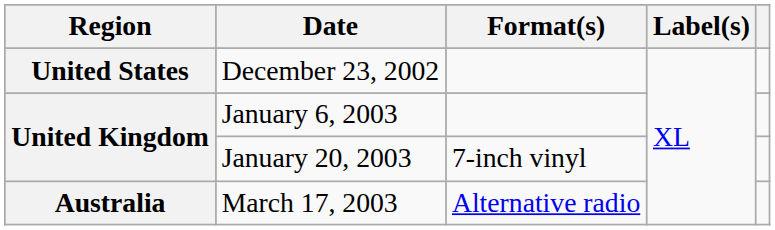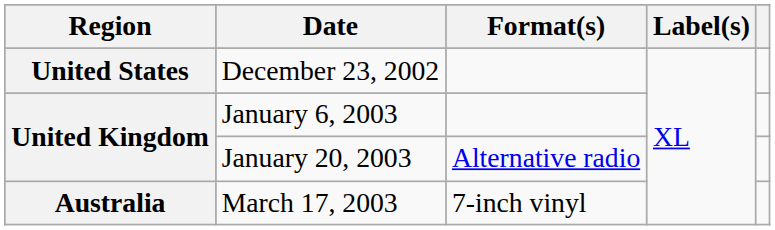(519, 158) 7-inch vinyl -> (546, 158) Alternative radio
(546, 202) Alternative radio -> (519, 202) 7-inch vinyl
